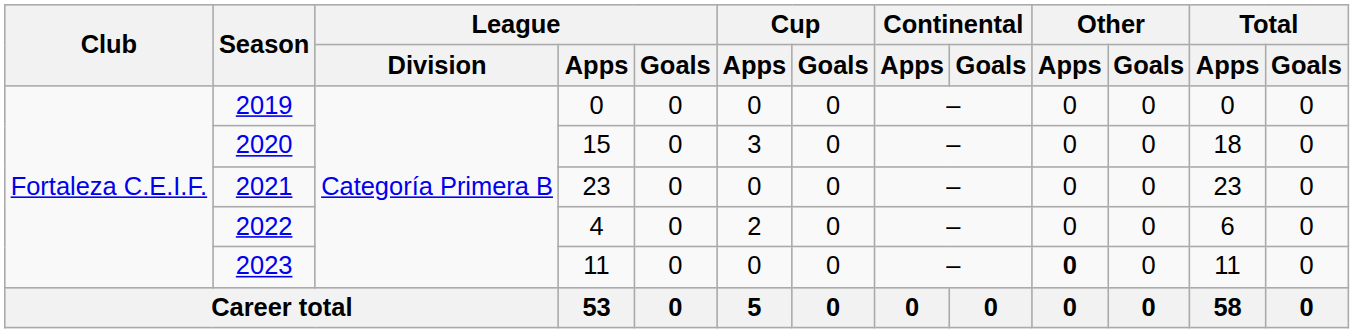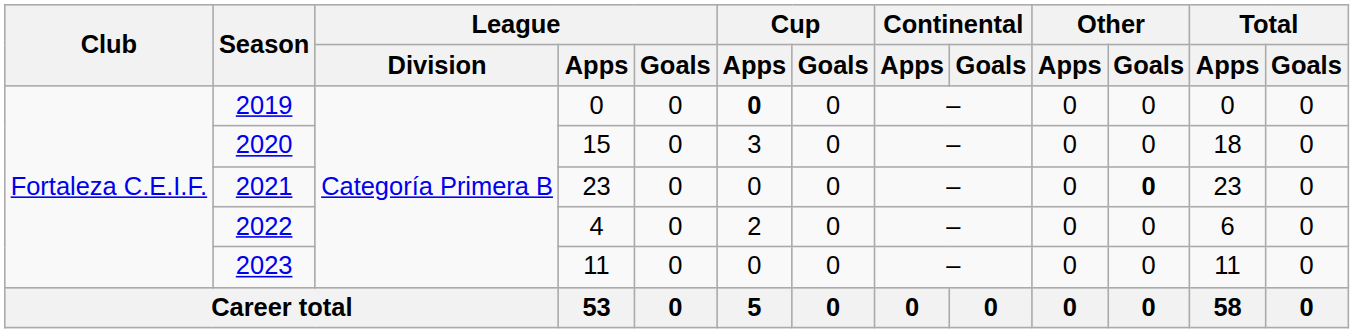(754, 105) normal -> (754, 105) bold
(1149, 186) normal -> (1149, 186) bold
(1070, 266) bold -> (1070, 266) normal
